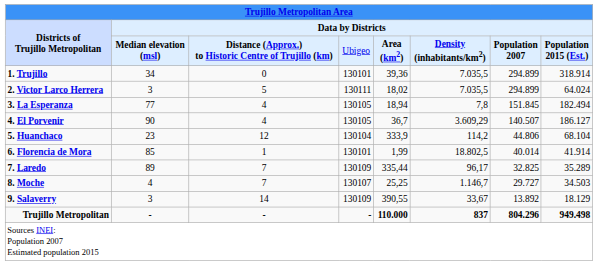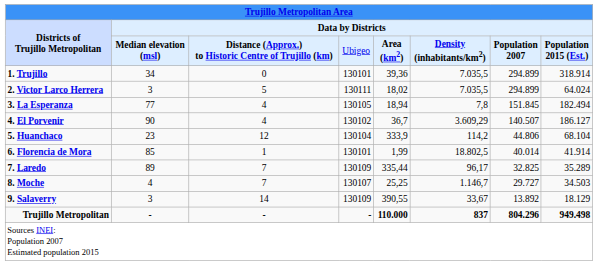(357, 121) 130105 -> (357, 121) 130102
